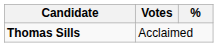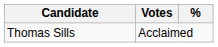(44, 32) bold -> (41, 32) normal
